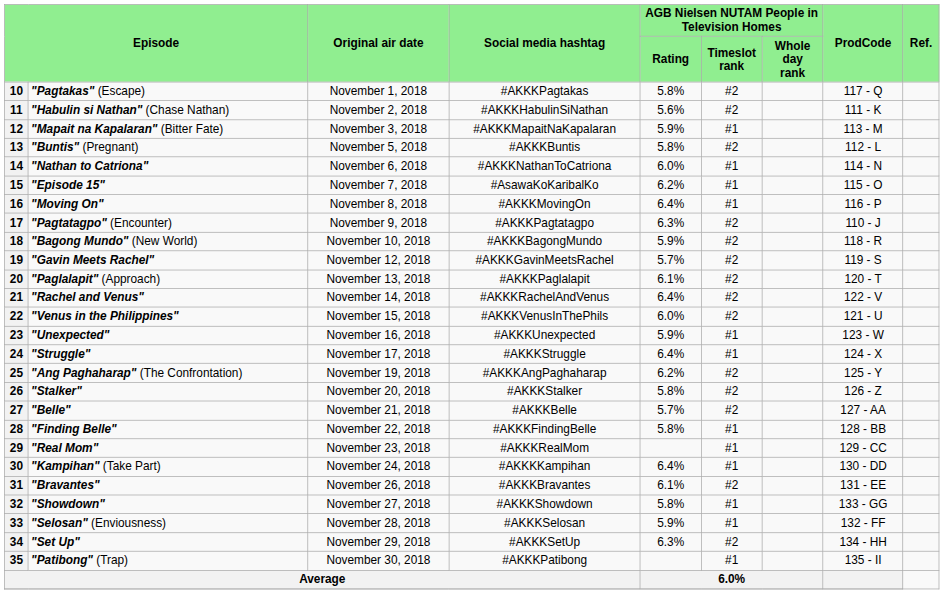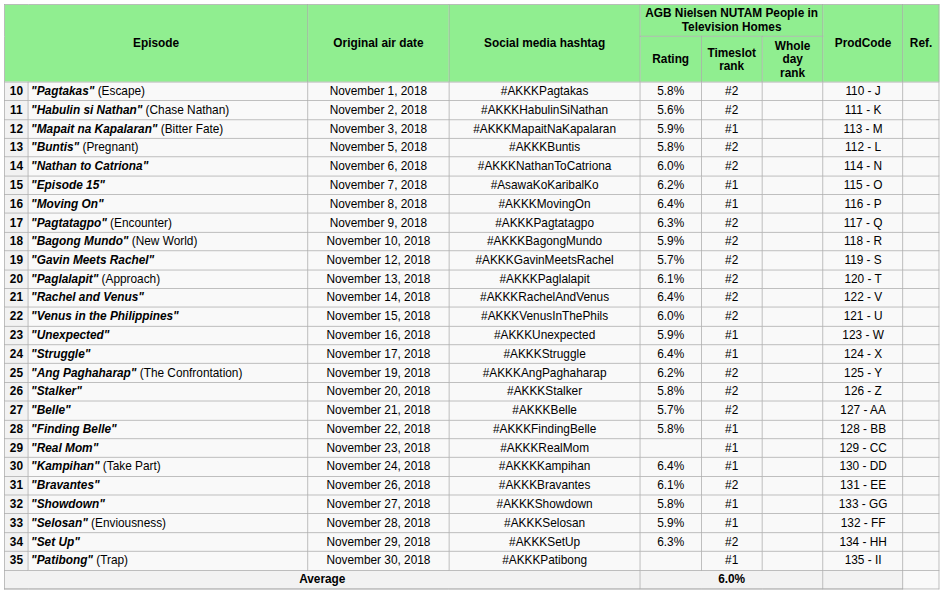(863, 91) 117 - Q -> (863, 91) 110 - J
(732, 166) #1 -> (732, 166) #2
(863, 222) 110 - J -> (863, 222) 117 - Q
